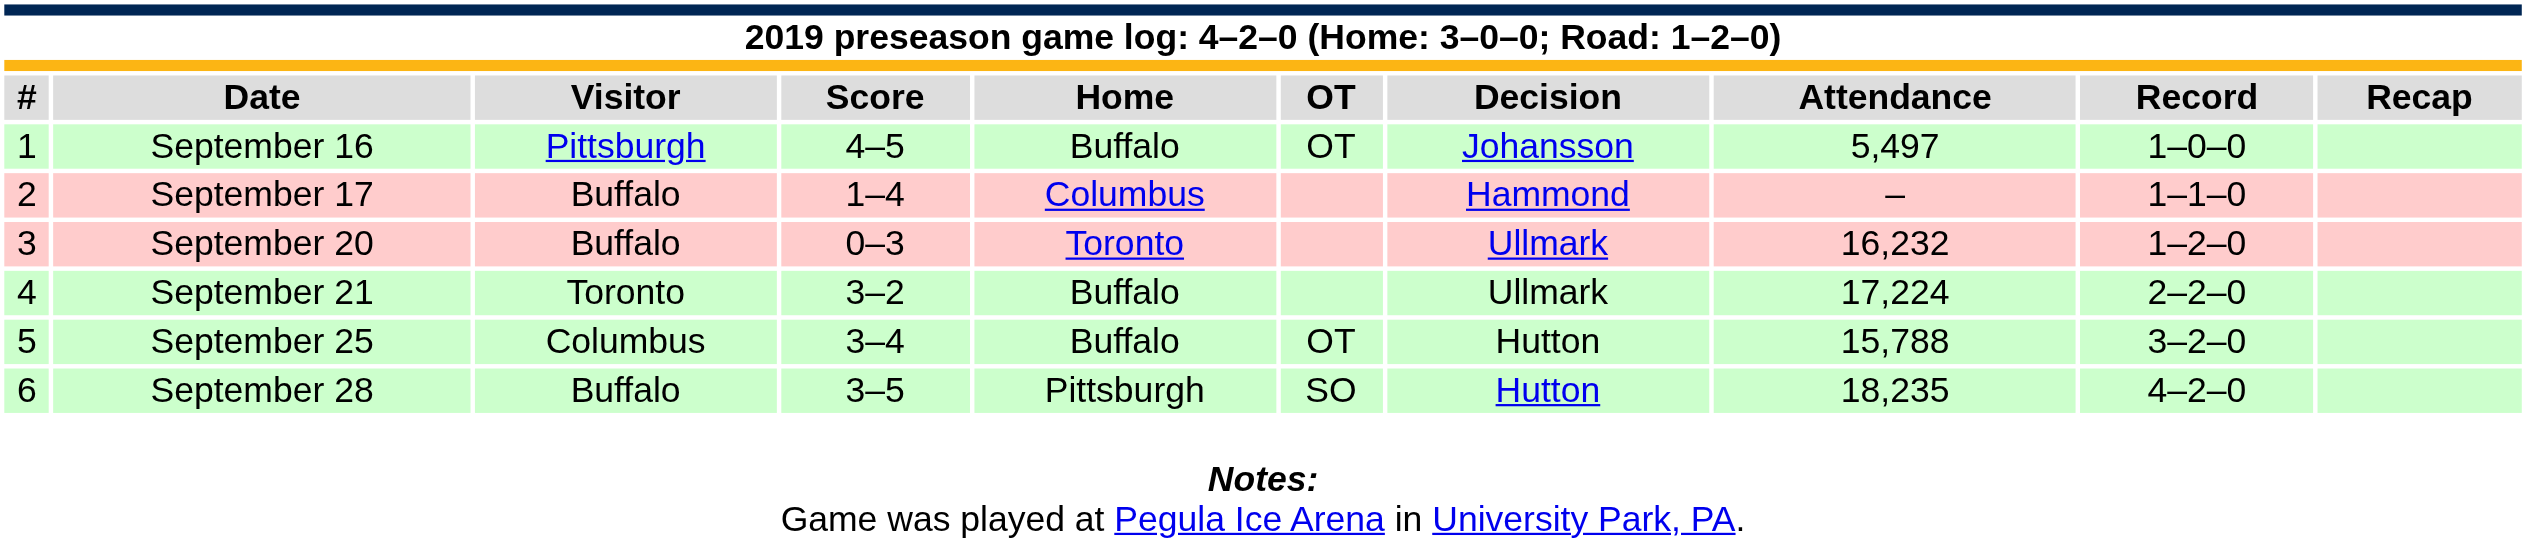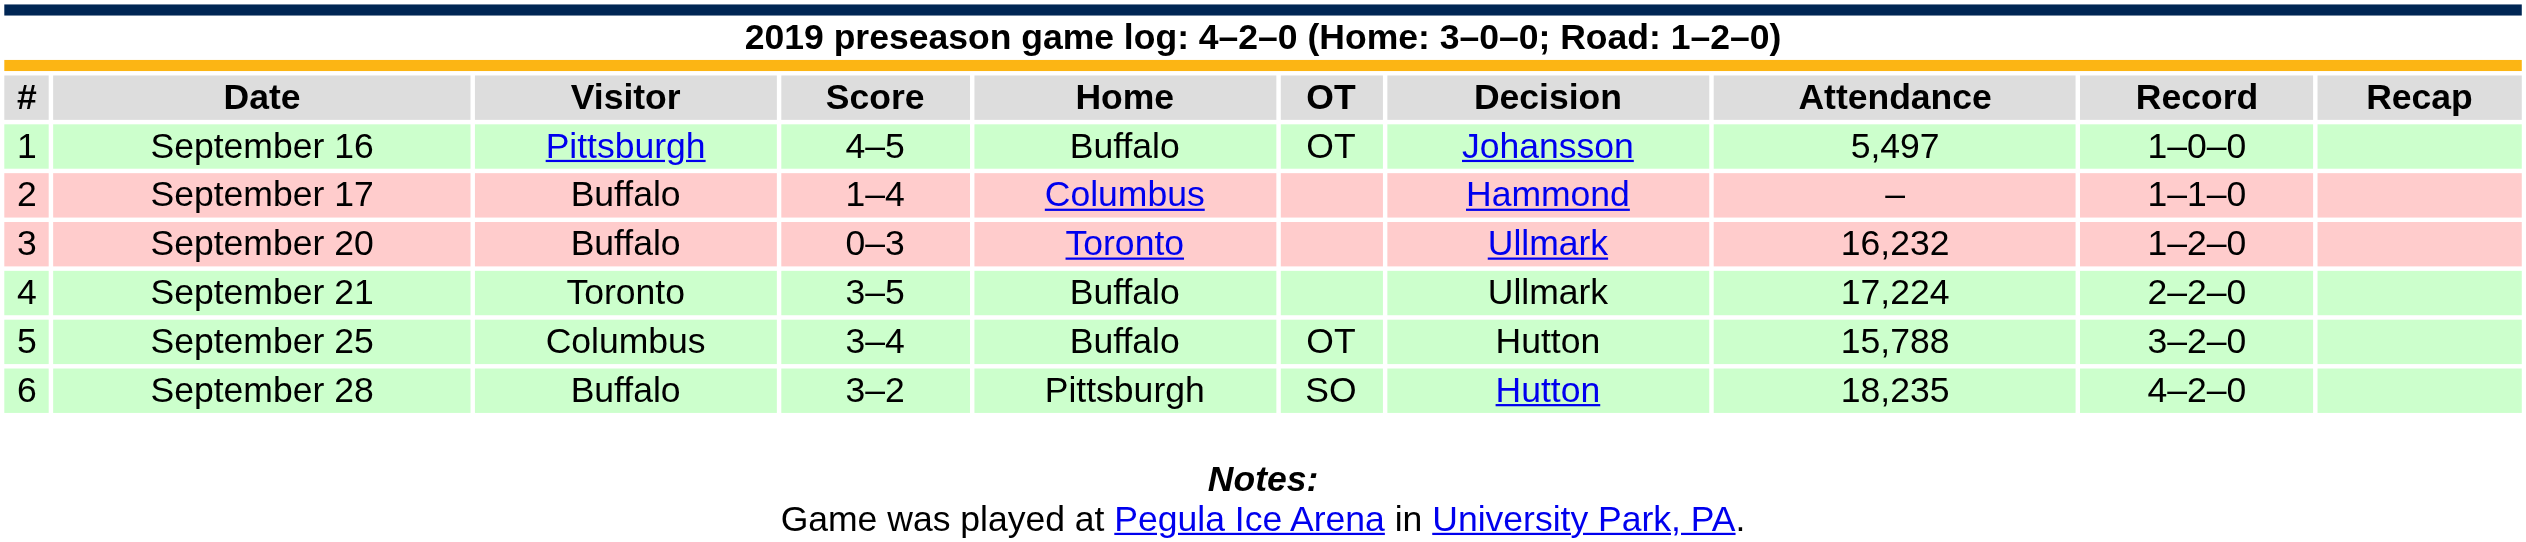(875, 292) 3–2 -> (875, 292) 3–5
(875, 390) 3–5 -> (875, 390) 3–2
